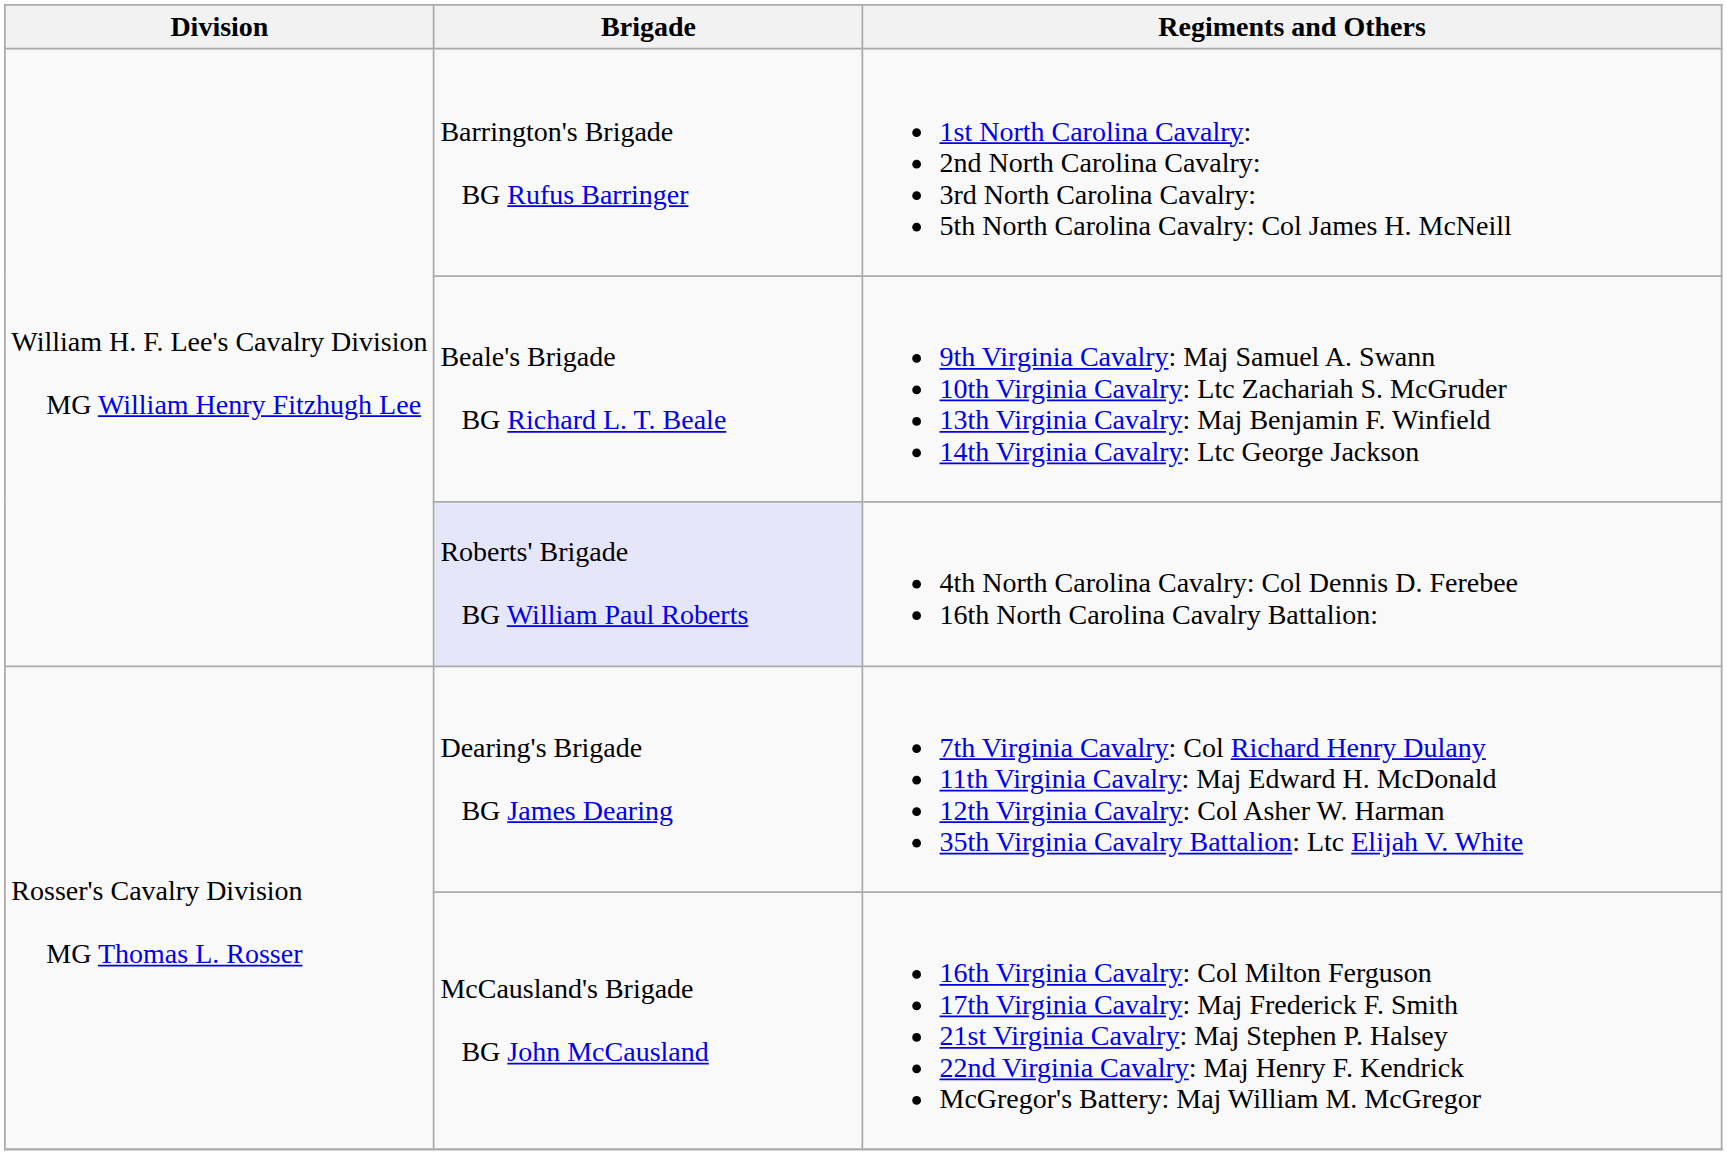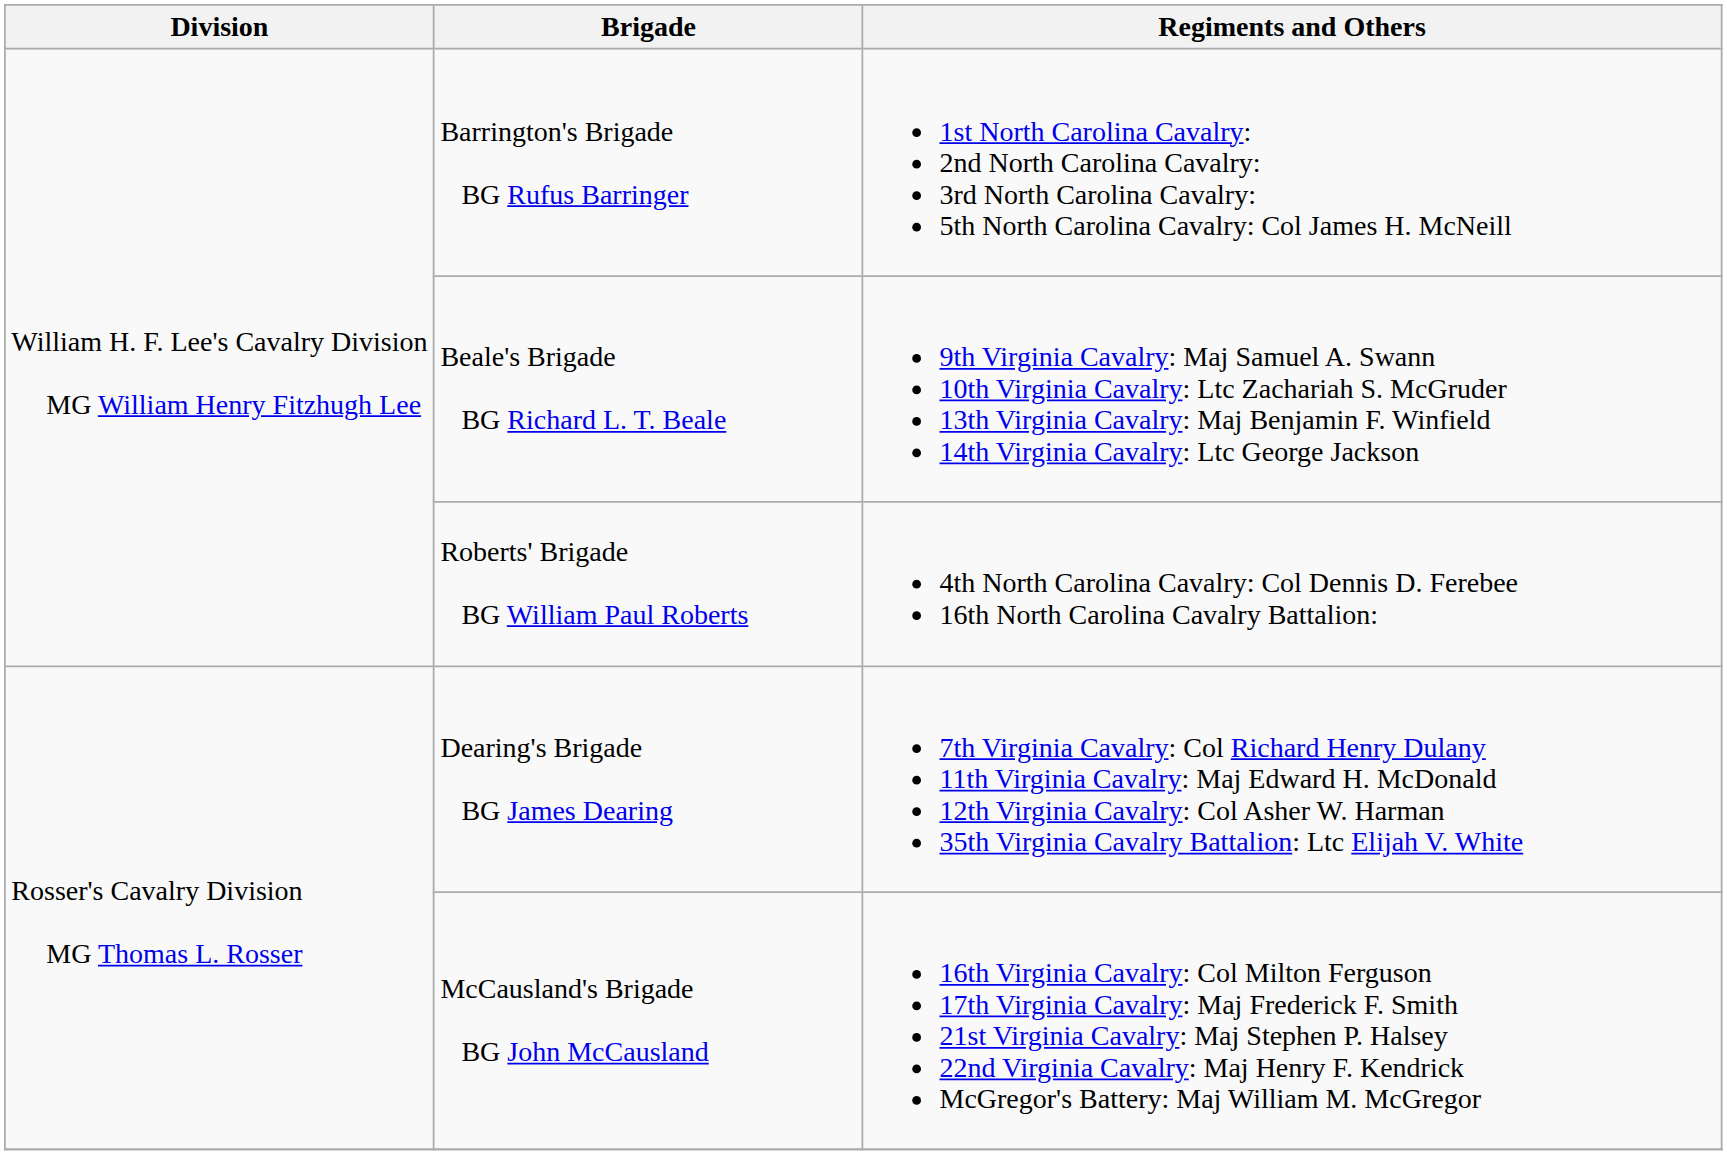(594, 583) lavender background -> (594, 583) no background
